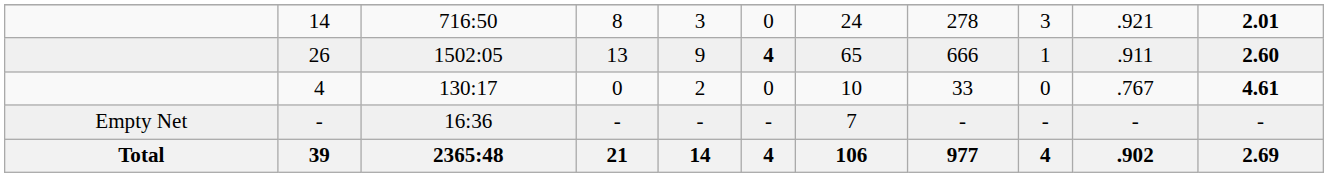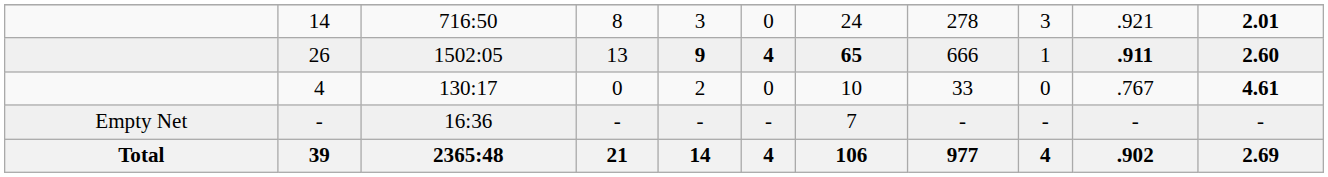(700, 54) normal -> (700, 54) bold
(851, 54) normal -> (851, 54) bold
(1135, 54) normal -> (1135, 54) bold
